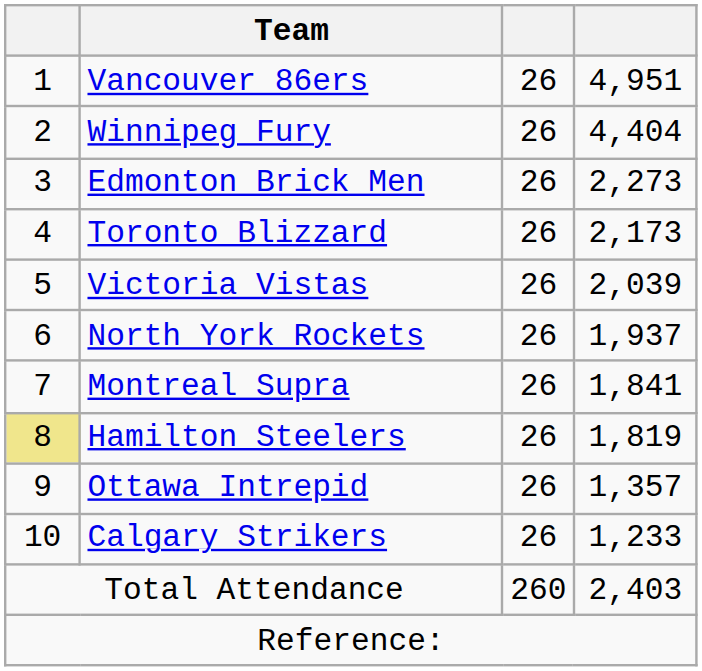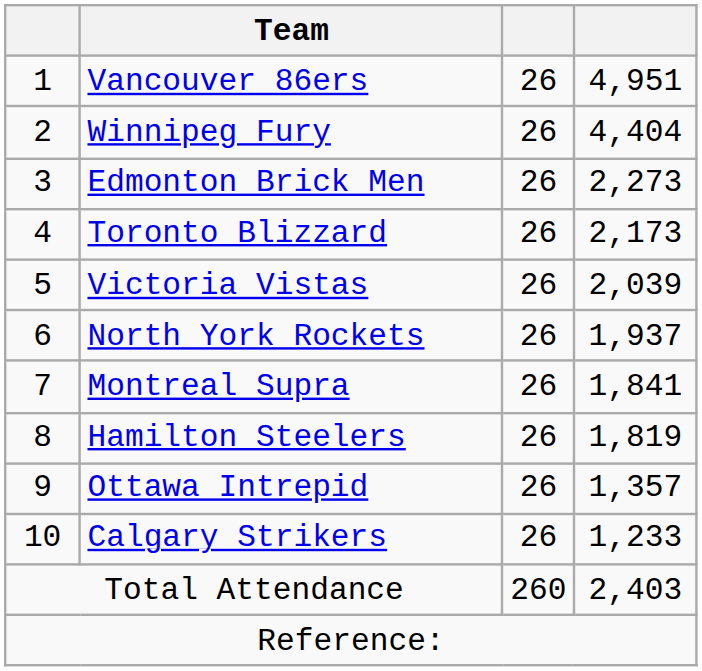(43, 437) khaki background -> (43, 437) no background
